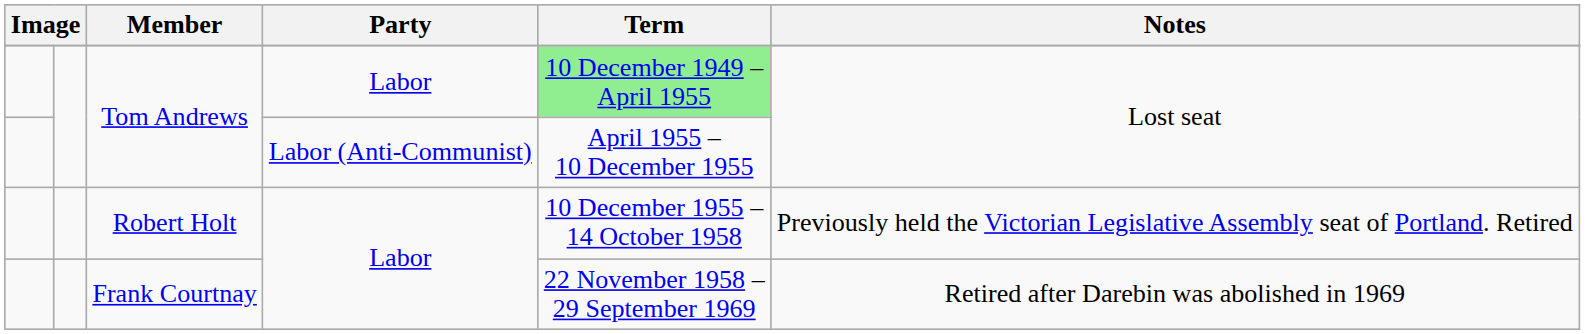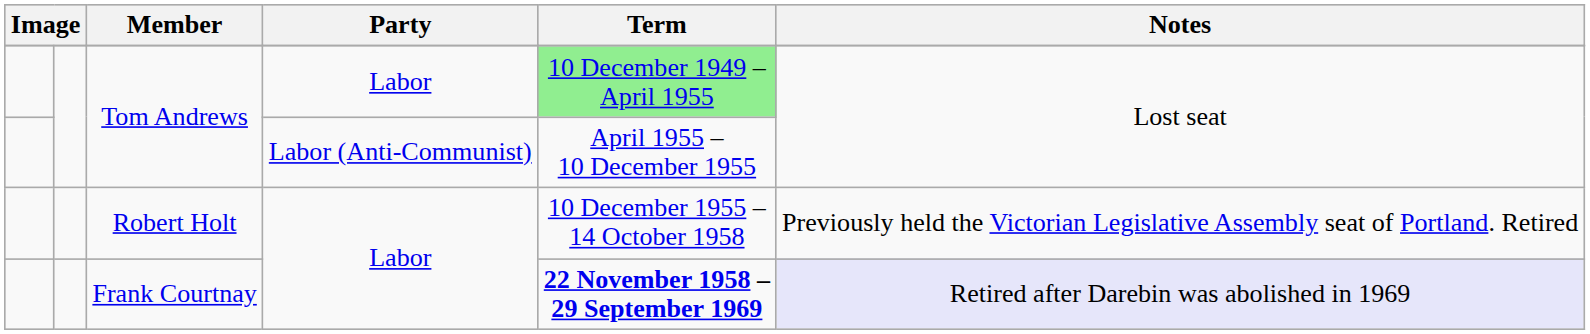(654, 293) normal -> (657, 293) bold
(1175, 293) no background -> (1180, 293) lavender background
